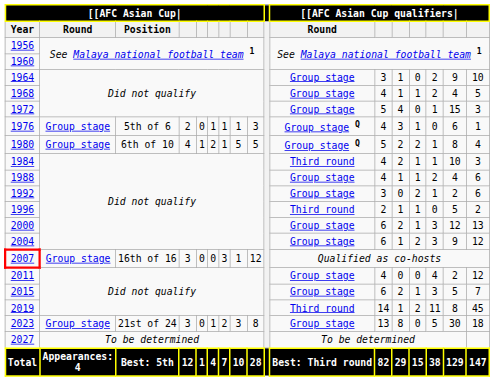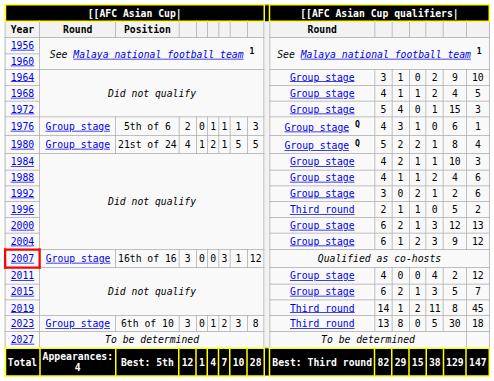(147, 145) 6th of 10 -> (147, 145) 21st of 24
(322, 162) Third round -> (322, 162) Group stage
(147, 324) 21st of 24 -> (147, 324) 6th of 10
(322, 324) Group stage -> (322, 324) Third round
